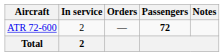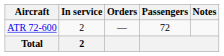(165, 28) bold -> (165, 28) normal
